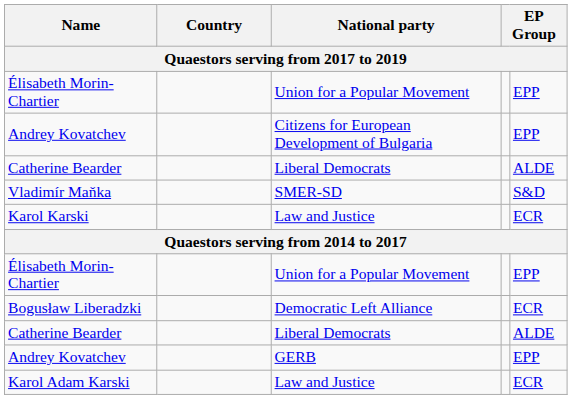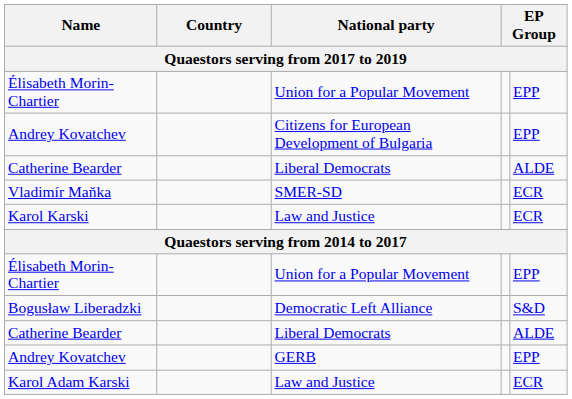(529, 192) S&D -> (528, 192) ECR
(528, 308) ECR -> (529, 308) S&D
